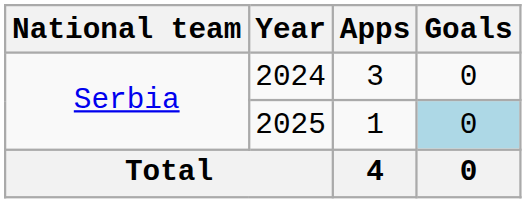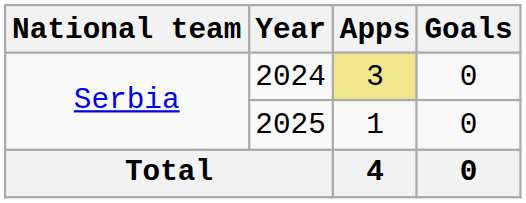(375, 77) no background -> (375, 77) khaki background
(468, 125) lightblue background -> (468, 125) no background
